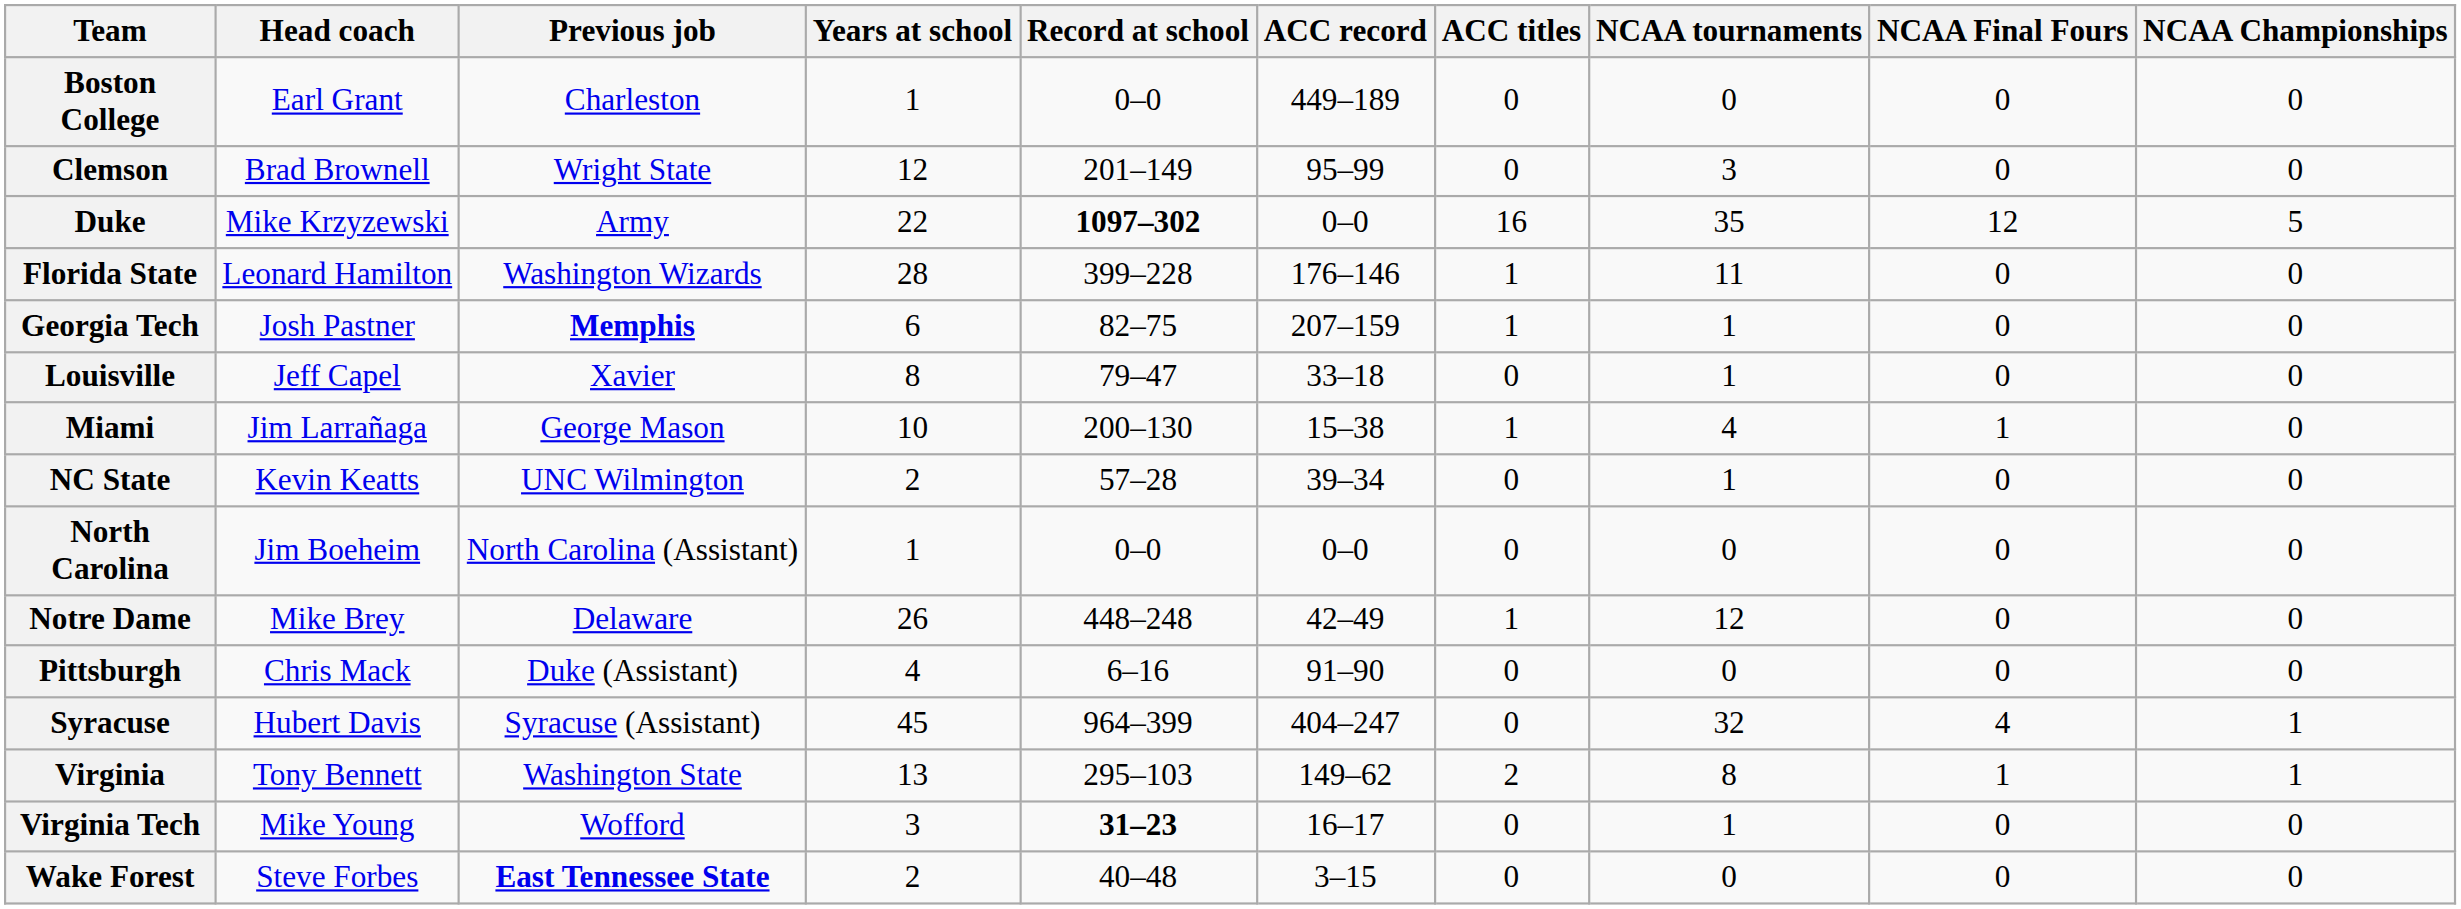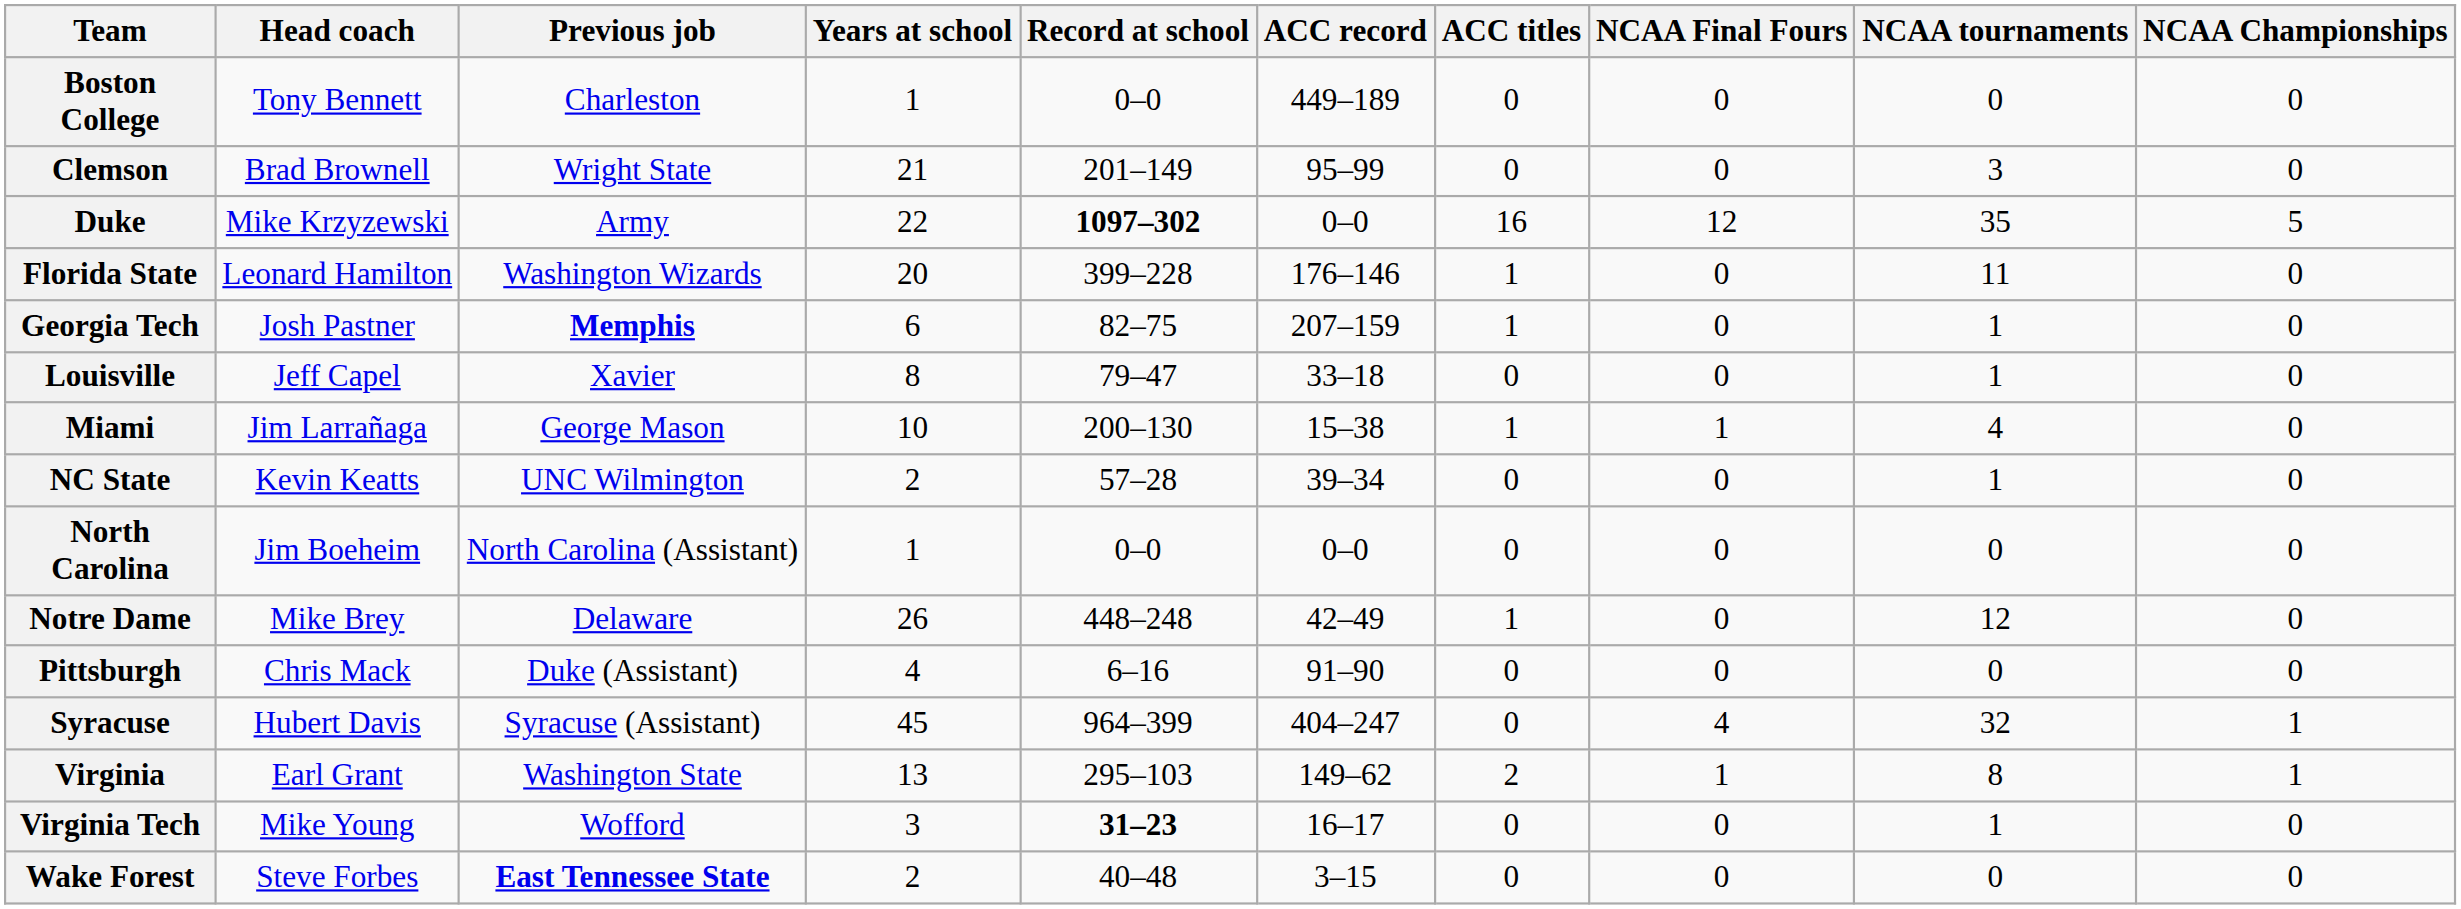columns swapped: (1729, 30) <-> (2003, 30)
(337, 100) Earl Grant -> (337, 100) Tony Bennett
(913, 170) 12 -> (913, 170) 21
(913, 273) 28 -> (913, 273) 20
(337, 774) Tony Bennett -> (337, 774) Earl Grant
